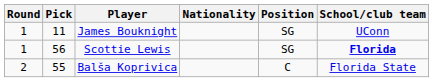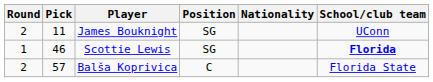columns swapped: (288, 13) <-> (219, 13)
(24, 31) 1 -> (24, 31) 2
(59, 49) 56 -> (59, 49) 46
(59, 67) 55 -> (59, 67) 57
